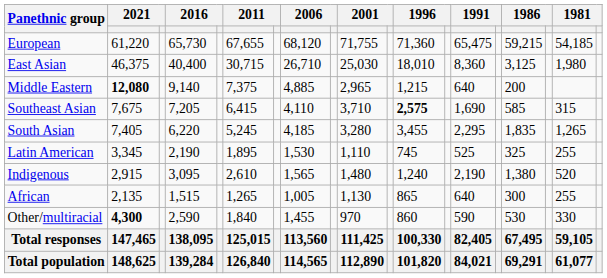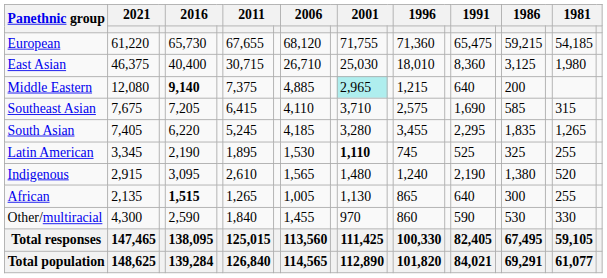(130, 87) bold -> (130, 87) normal
(184, 87) normal -> (184, 87) bold
(356, 87) no background -> (356, 87) paleturquoise background
(412, 109) bold -> (412, 109) normal
(355, 152) normal -> (355, 152) bold
(184, 196) normal -> (184, 196) bold
(127, 218) bold -> (127, 218) normal
